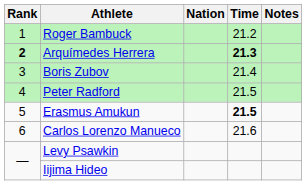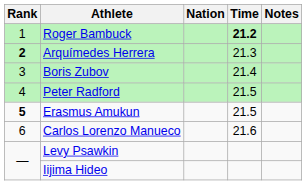(245, 33) normal -> (245, 33) bold
(245, 53) bold -> (245, 53) normal
(22, 111) normal -> (22, 111) bold
(245, 111) bold -> (245, 111) normal
